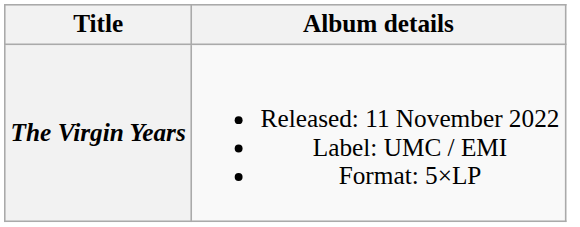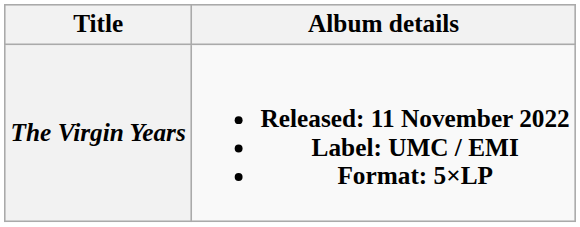(378, 147) normal -> (384, 147) bold
